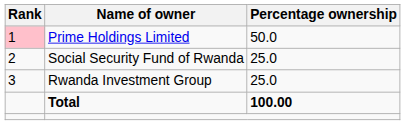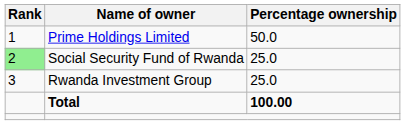(12, 37) pink background -> (12, 37) no background
(12, 59) no background -> (12, 59) lightgreen background
